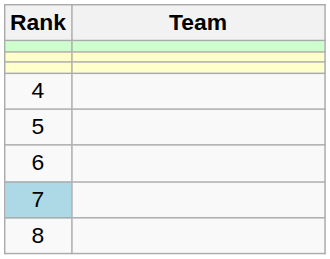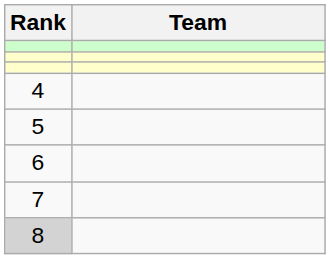(38, 199) lightblue background -> (38, 199) no background
(38, 235) no background -> (38, 235) lightgrey background
